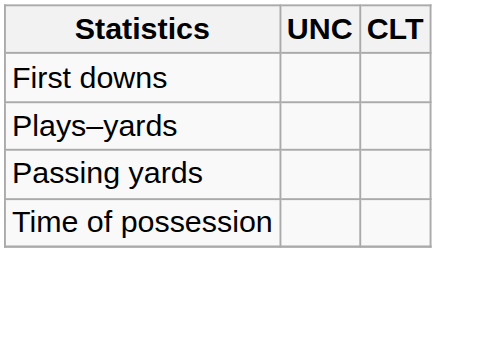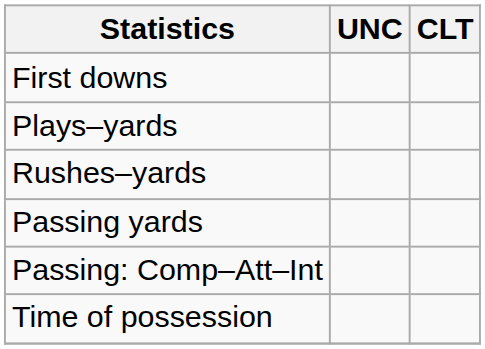+ row: (109, 173)
+ row: (167, 270)
